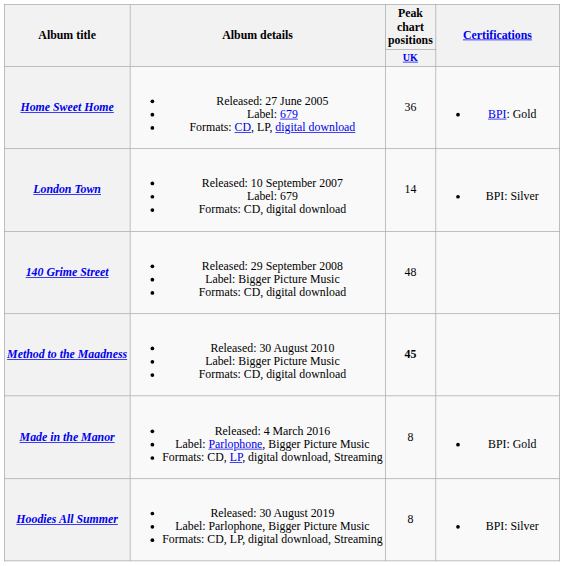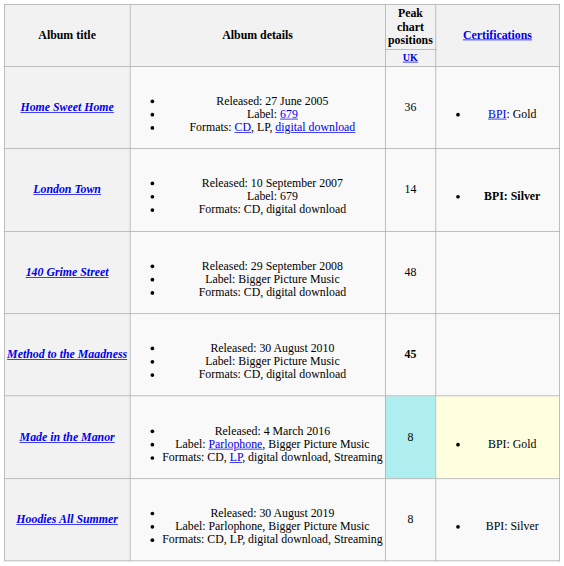(497, 197) normal -> (497, 197) bold
(410, 437) no background -> (410, 437) paleturquoise background
(497, 444) no background -> (497, 444) lightyellow background
